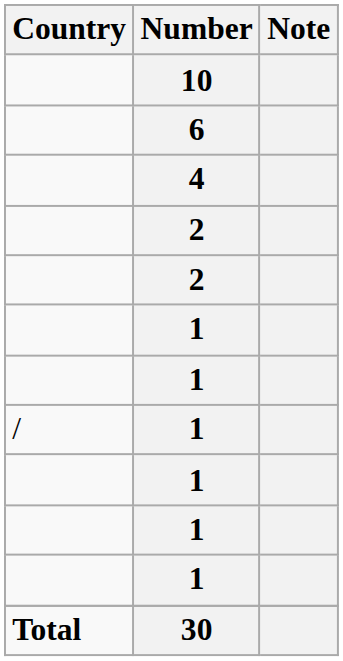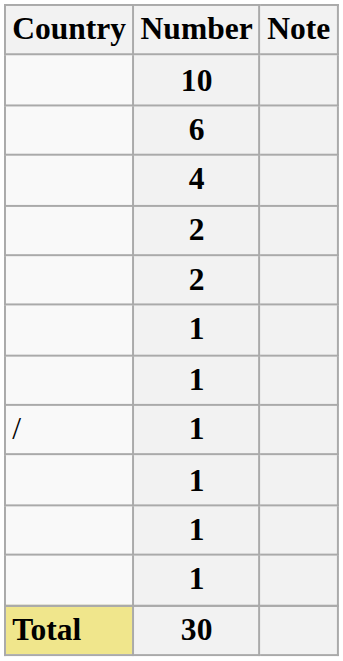(47, 629) no background -> (47, 629) khaki background
